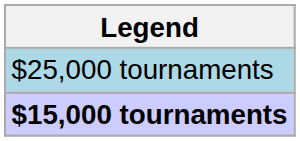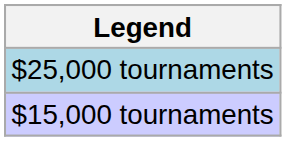(150, 114) bold -> (143, 114) normal
